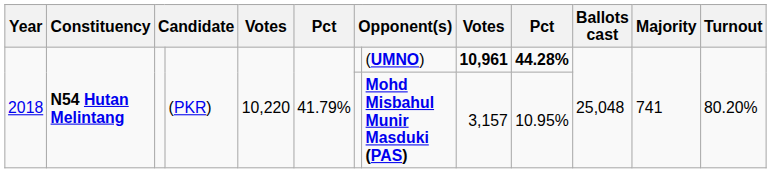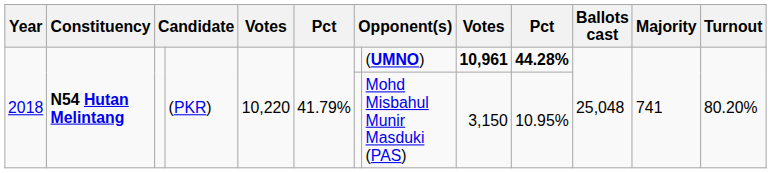(400, 120) bold -> (397, 120) normal
(488, 120) 3,157 -> (488, 120) 3,150
